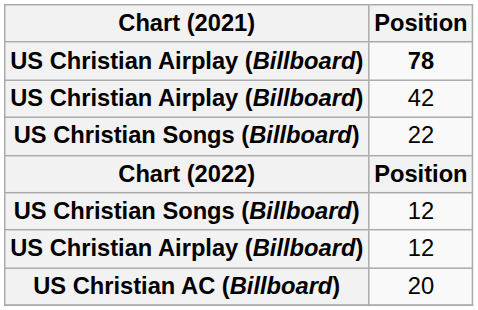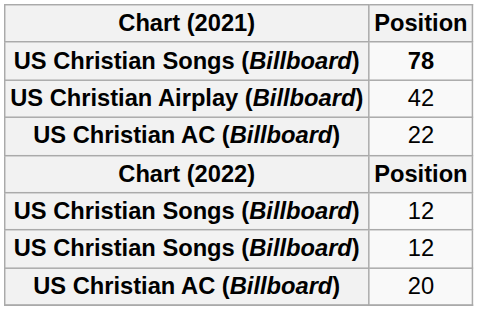(187, 60) US Christian Airplay (Billboard) -> (187, 60) US Christian Songs (Billboard)
(187, 135) US Christian Songs (Billboard) -> (187, 135) US Christian AC (Billboard)
(187, 248) US Christian Airplay (Billboard) -> (187, 248) US Christian Songs (Billboard)
